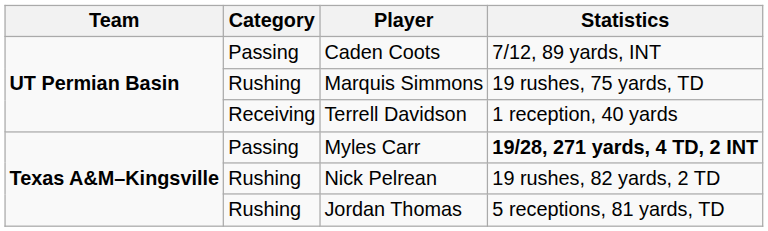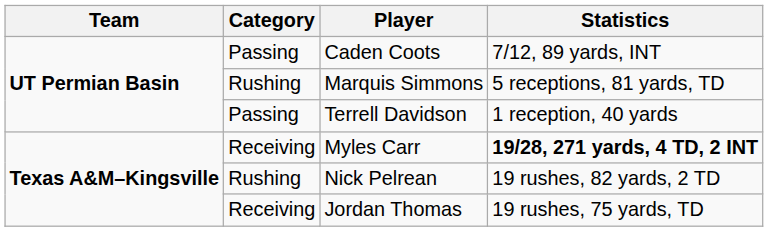(598, 84) 19 rushes, 75 yards, TD -> (609, 84) 5 receptions, 81 yards, TD
(272, 115) Receiving -> (263, 115) Passing
(263, 146) Passing -> (272, 146) Receiving
(265, 209) Rushing -> (272, 209) Receiving
(609, 209) 5 receptions, 81 yards, TD -> (598, 209) 19 rushes, 75 yards, TD
